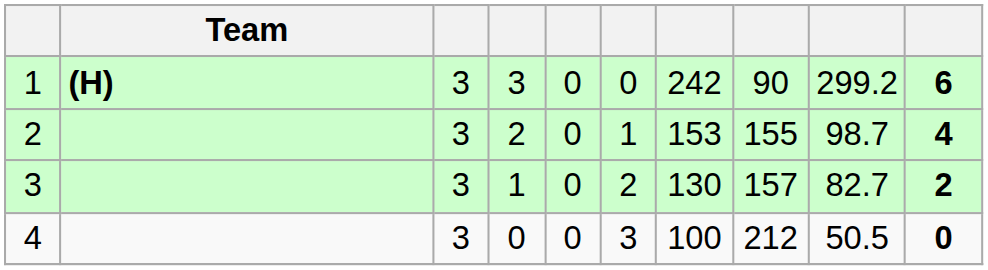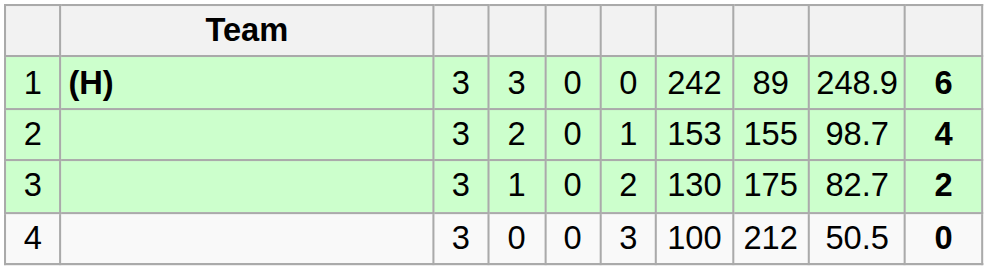(771, 82) 90 -> (771, 82) 89
(857, 82) 299.2 -> (857, 82) 248.9
(771, 185) 157 -> (771, 185) 175
